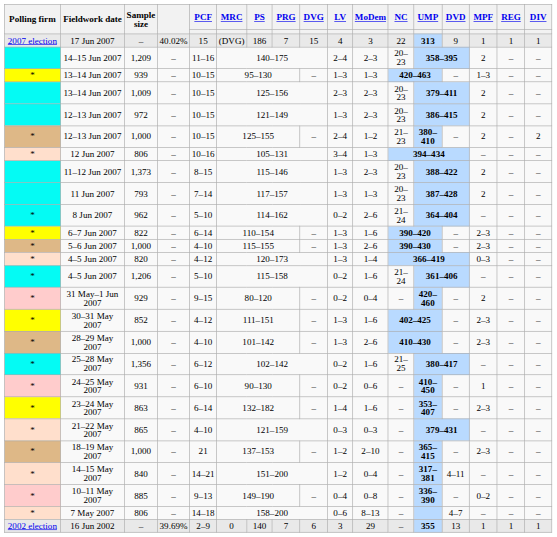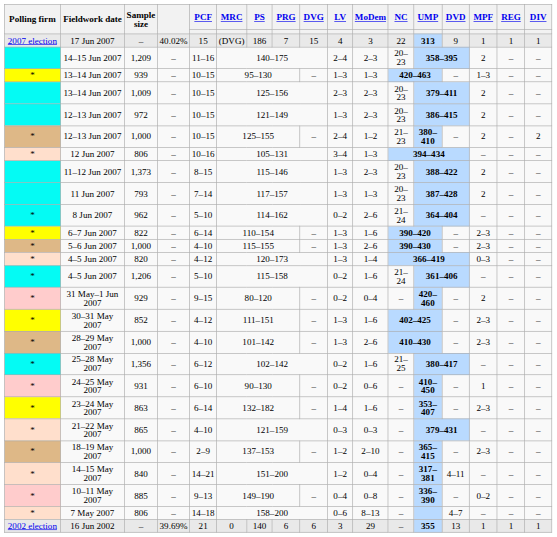(203, 452) 21 -> (203, 452) 2–9
(203, 526) 2–9 -> (203, 526) 21
(286, 526) 7 -> (286, 526) 6
